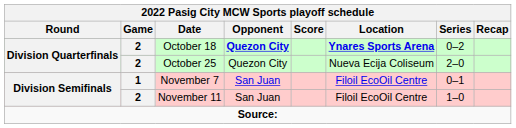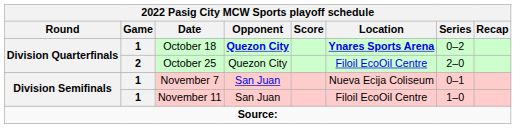(138, 47) 2 -> (138, 47) 1
(381, 64) Nueva Ecija Coliseum -> (381, 64) Filoil EcoOil Centre
(381, 81) Filoil EcoOil Centre -> (381, 81) Nueva Ecija Coliseum
(138, 98) 2 -> (138, 98) 1
